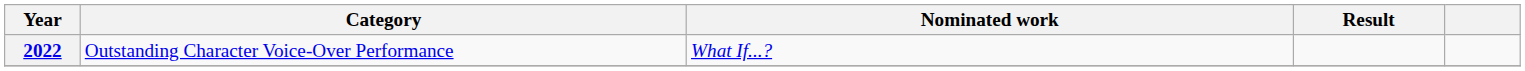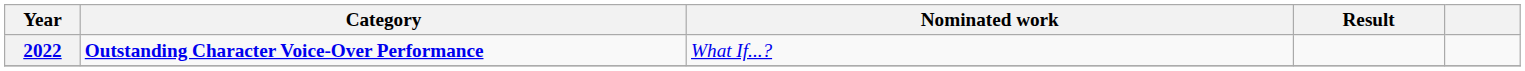(269, 50) normal -> (284, 50) bold
